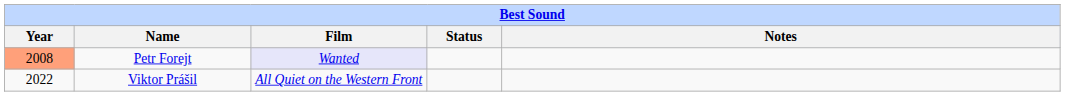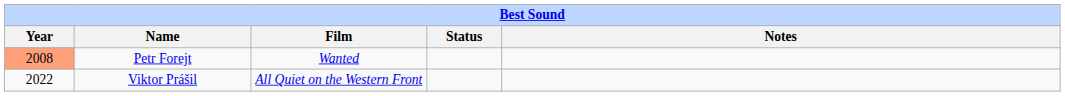(339, 58) lavender background -> (339, 58) no background
